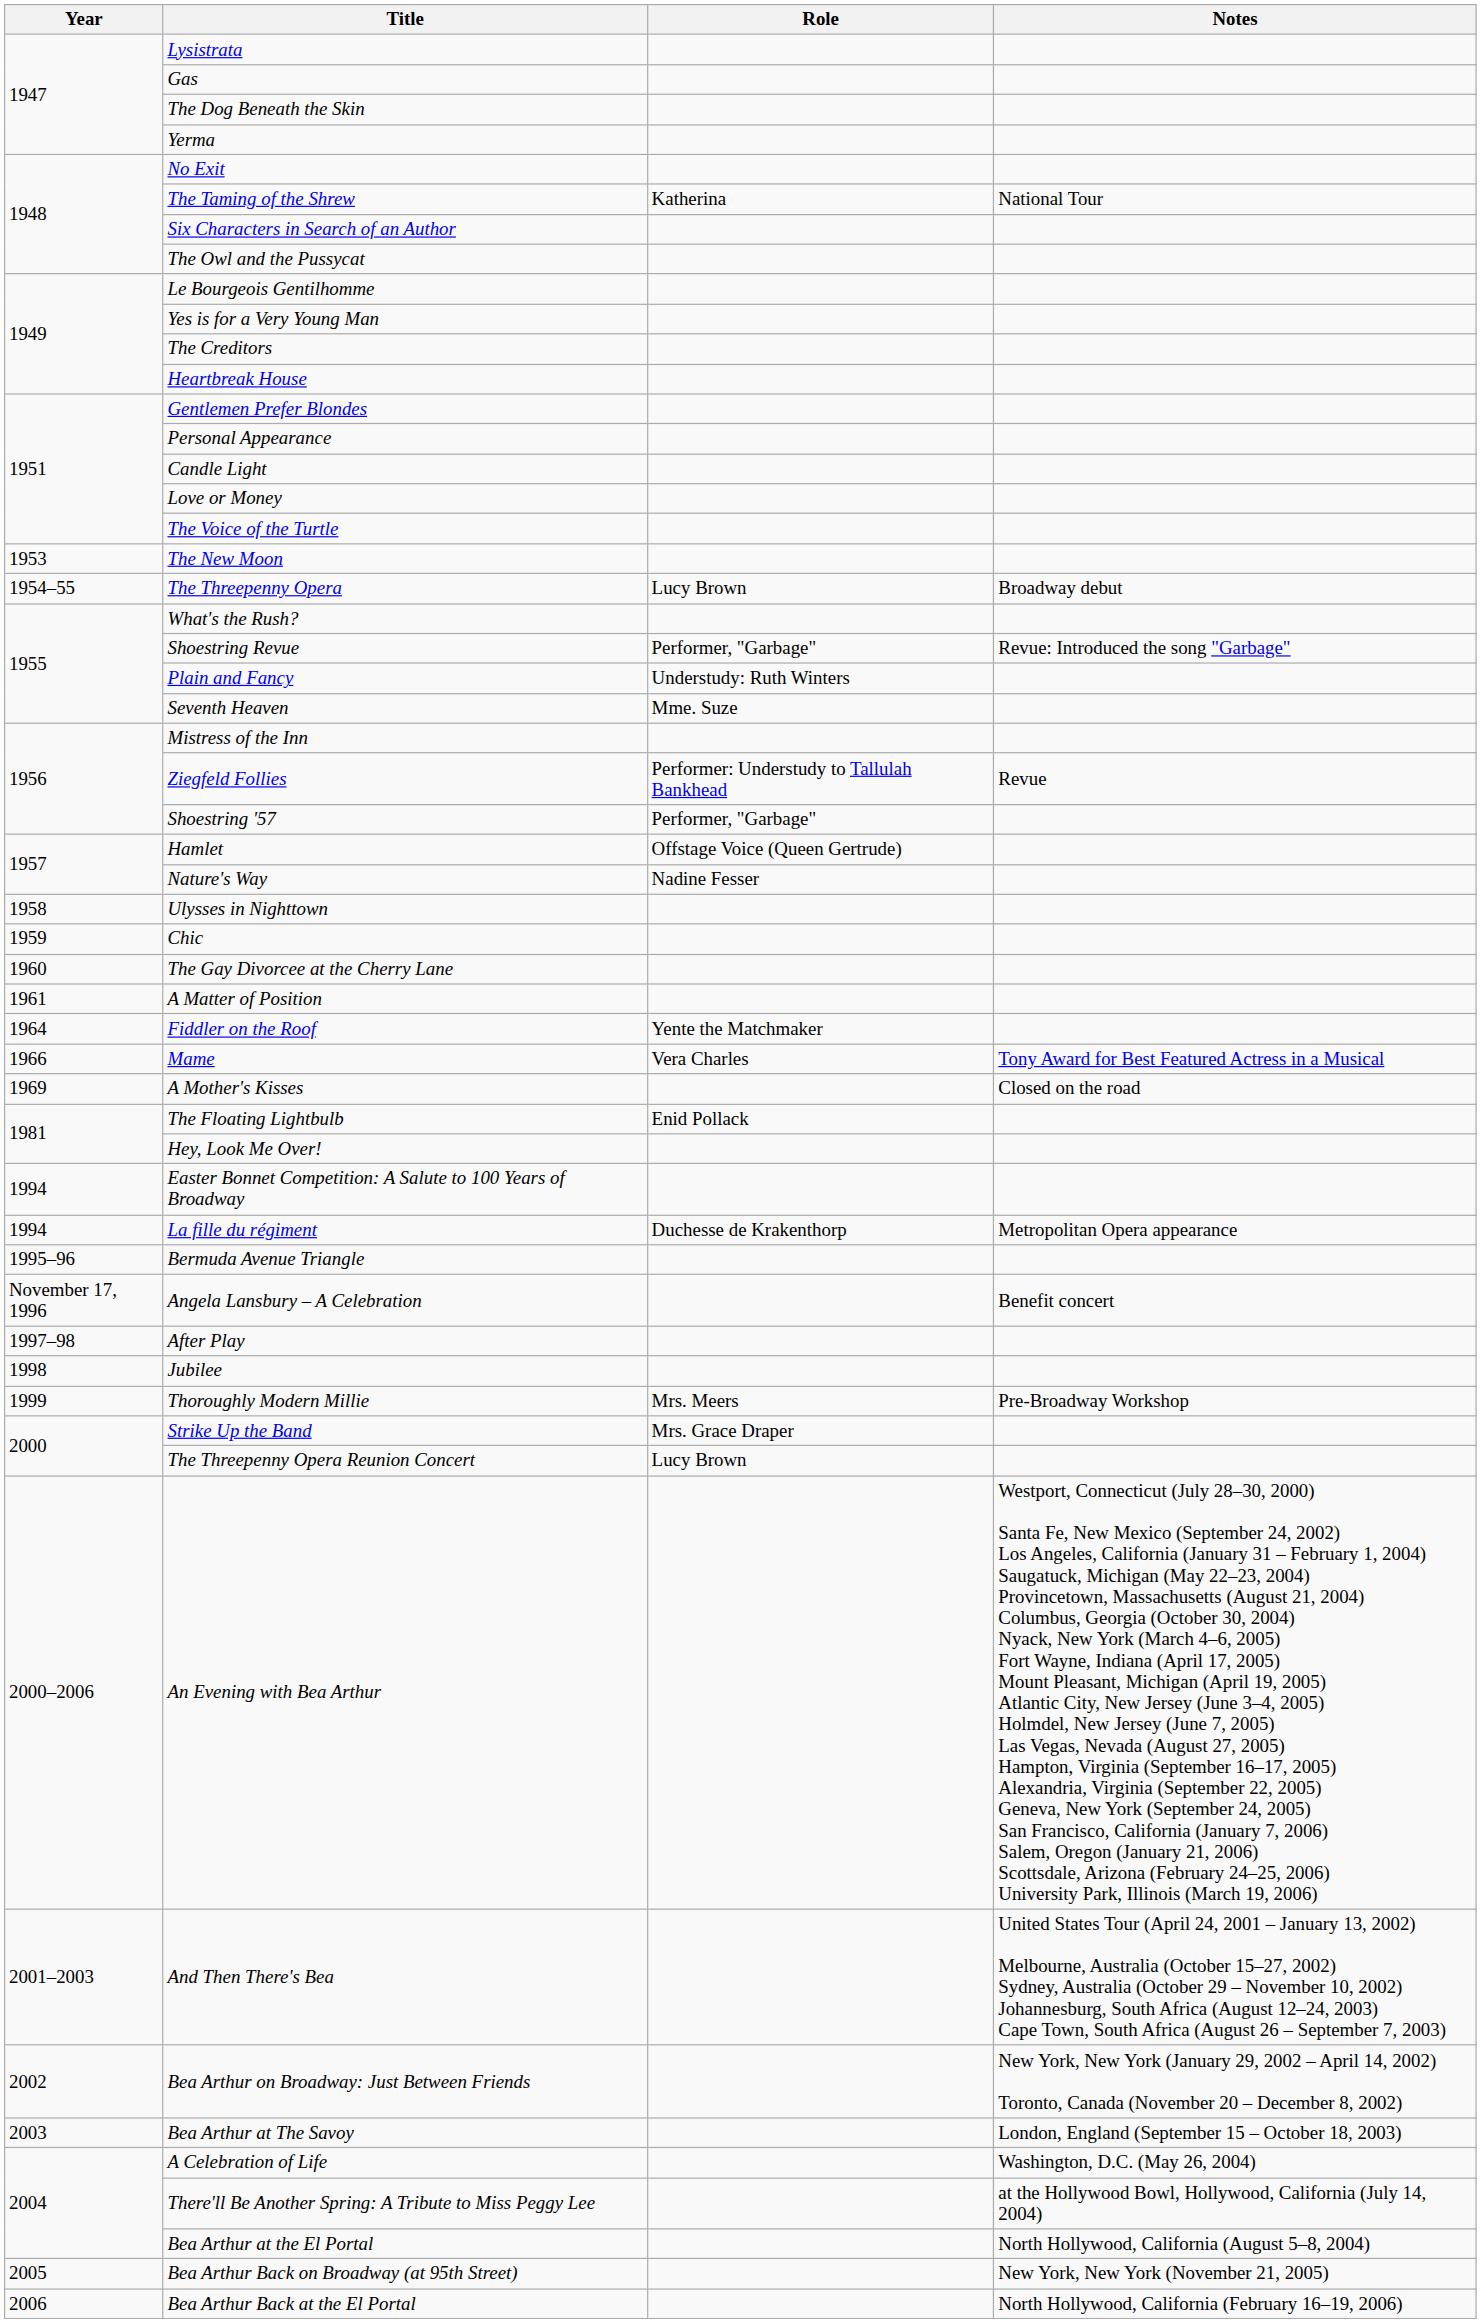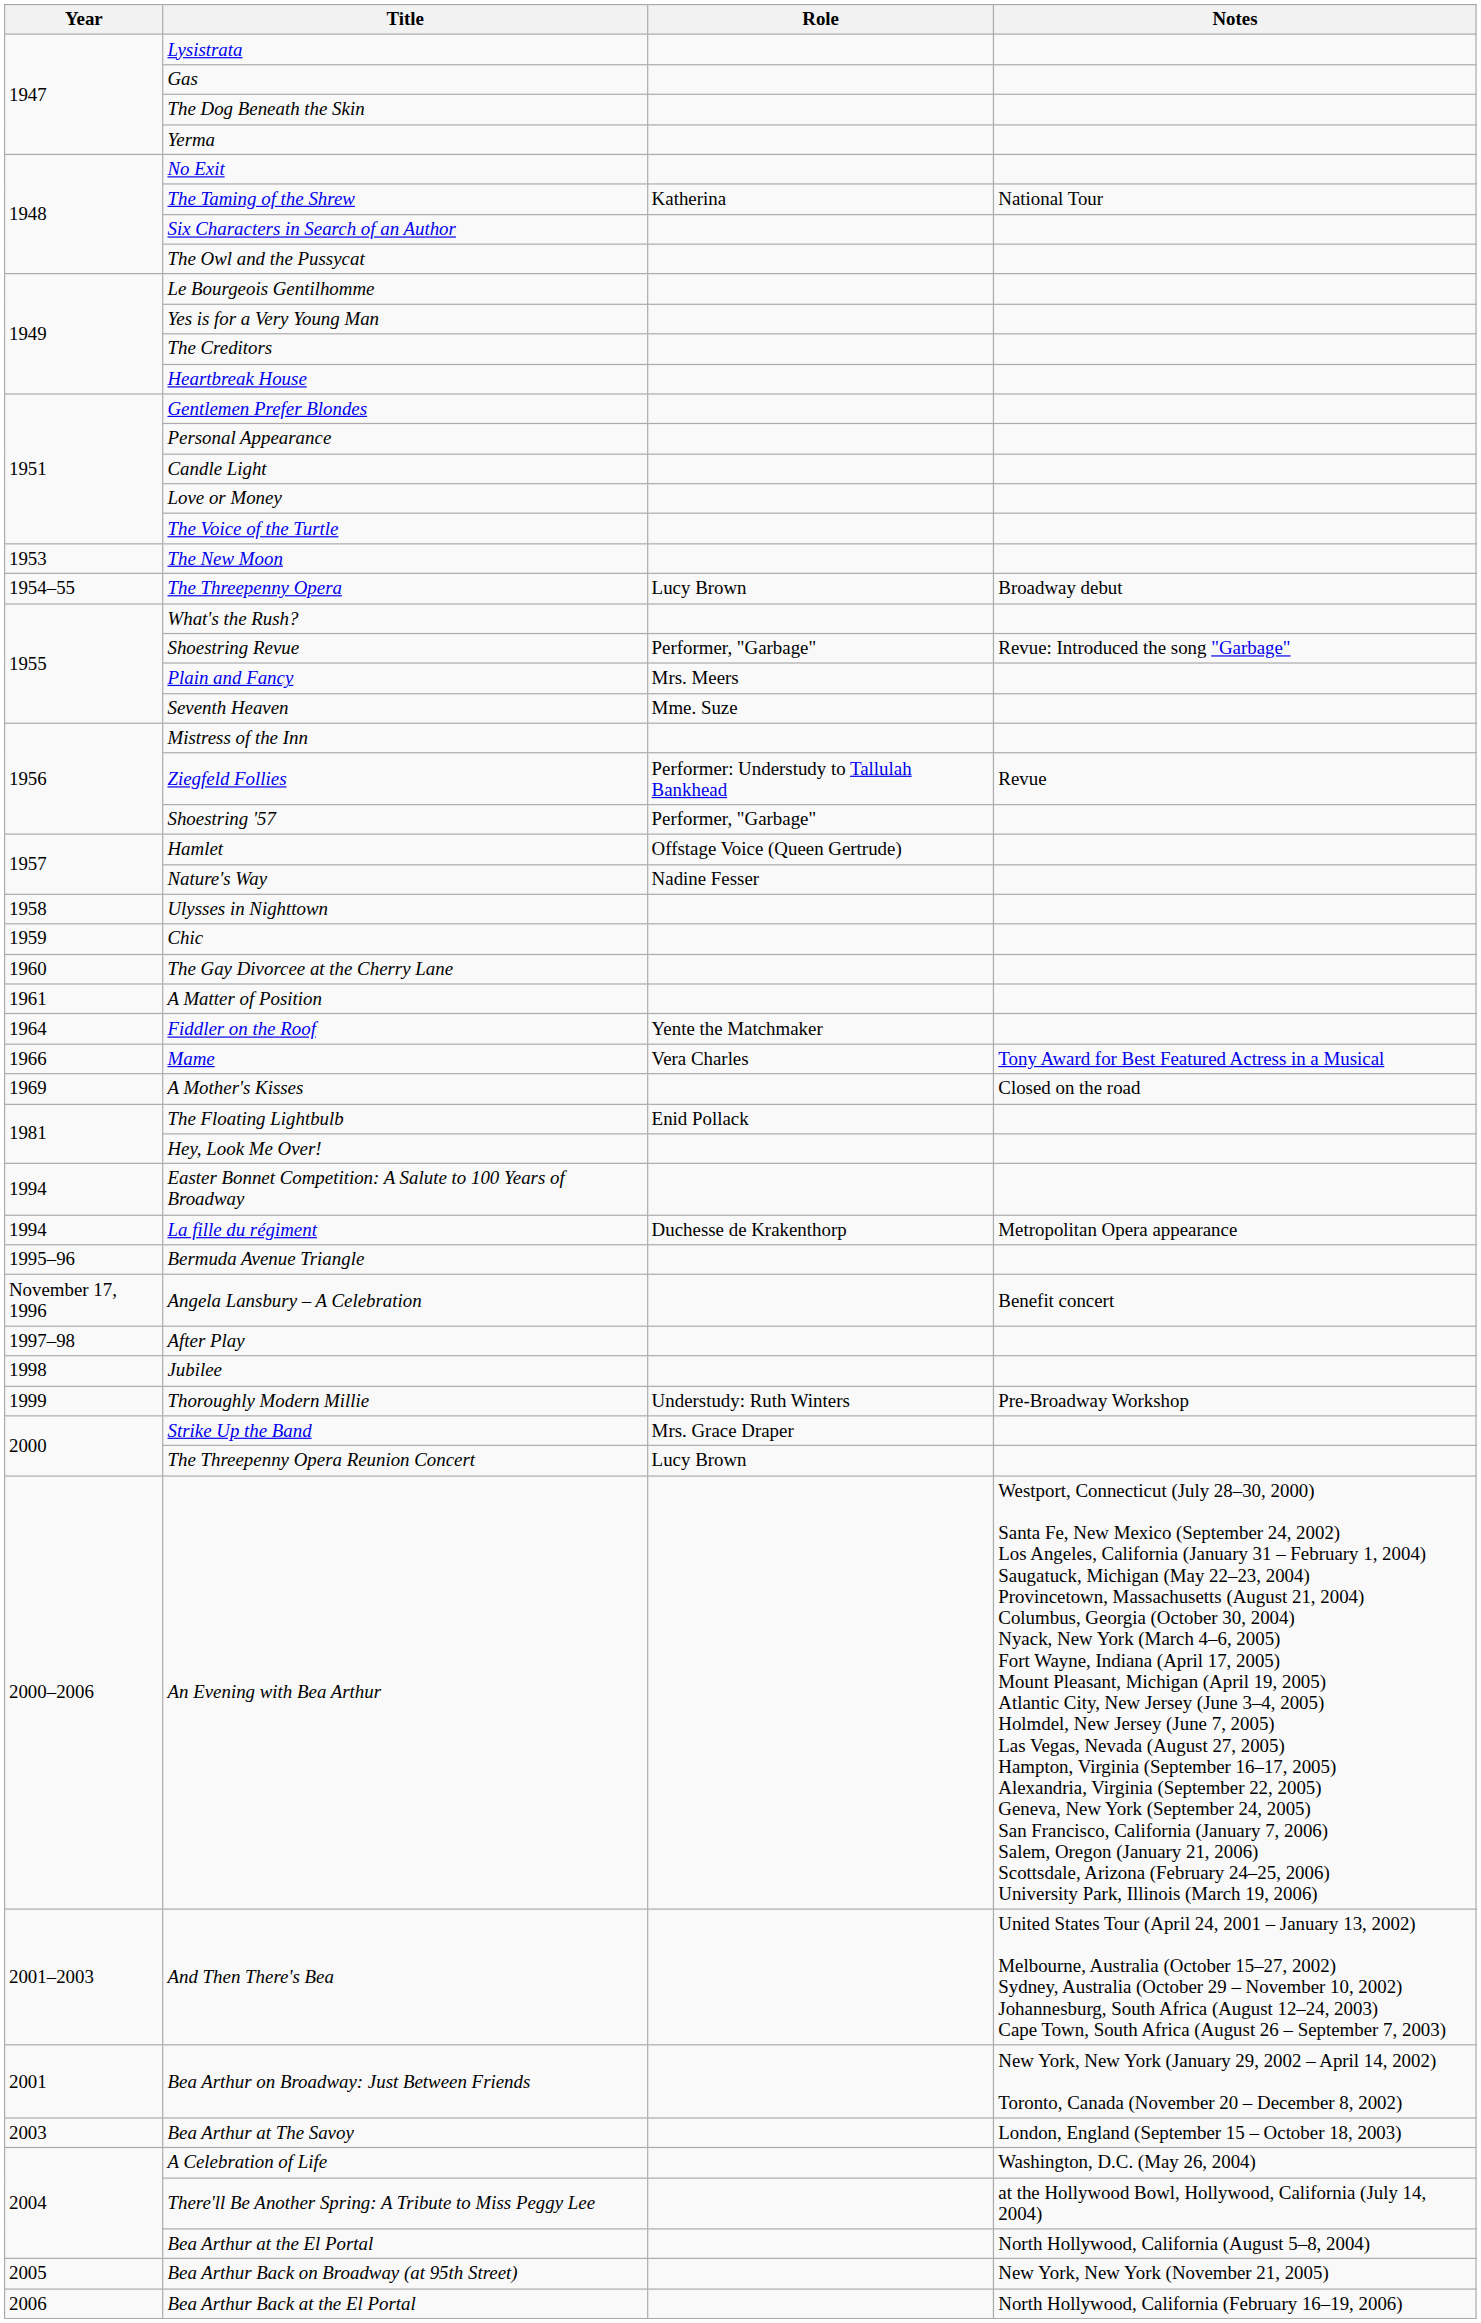(751, 678) Understudy: Ruth Winters -> (695, 678) Mrs. Meers
(695, 1400) Mrs. Meers -> (751, 1400) Understudy: Ruth Winters
(28, 2081) 2002 -> (28, 2081) 2001
